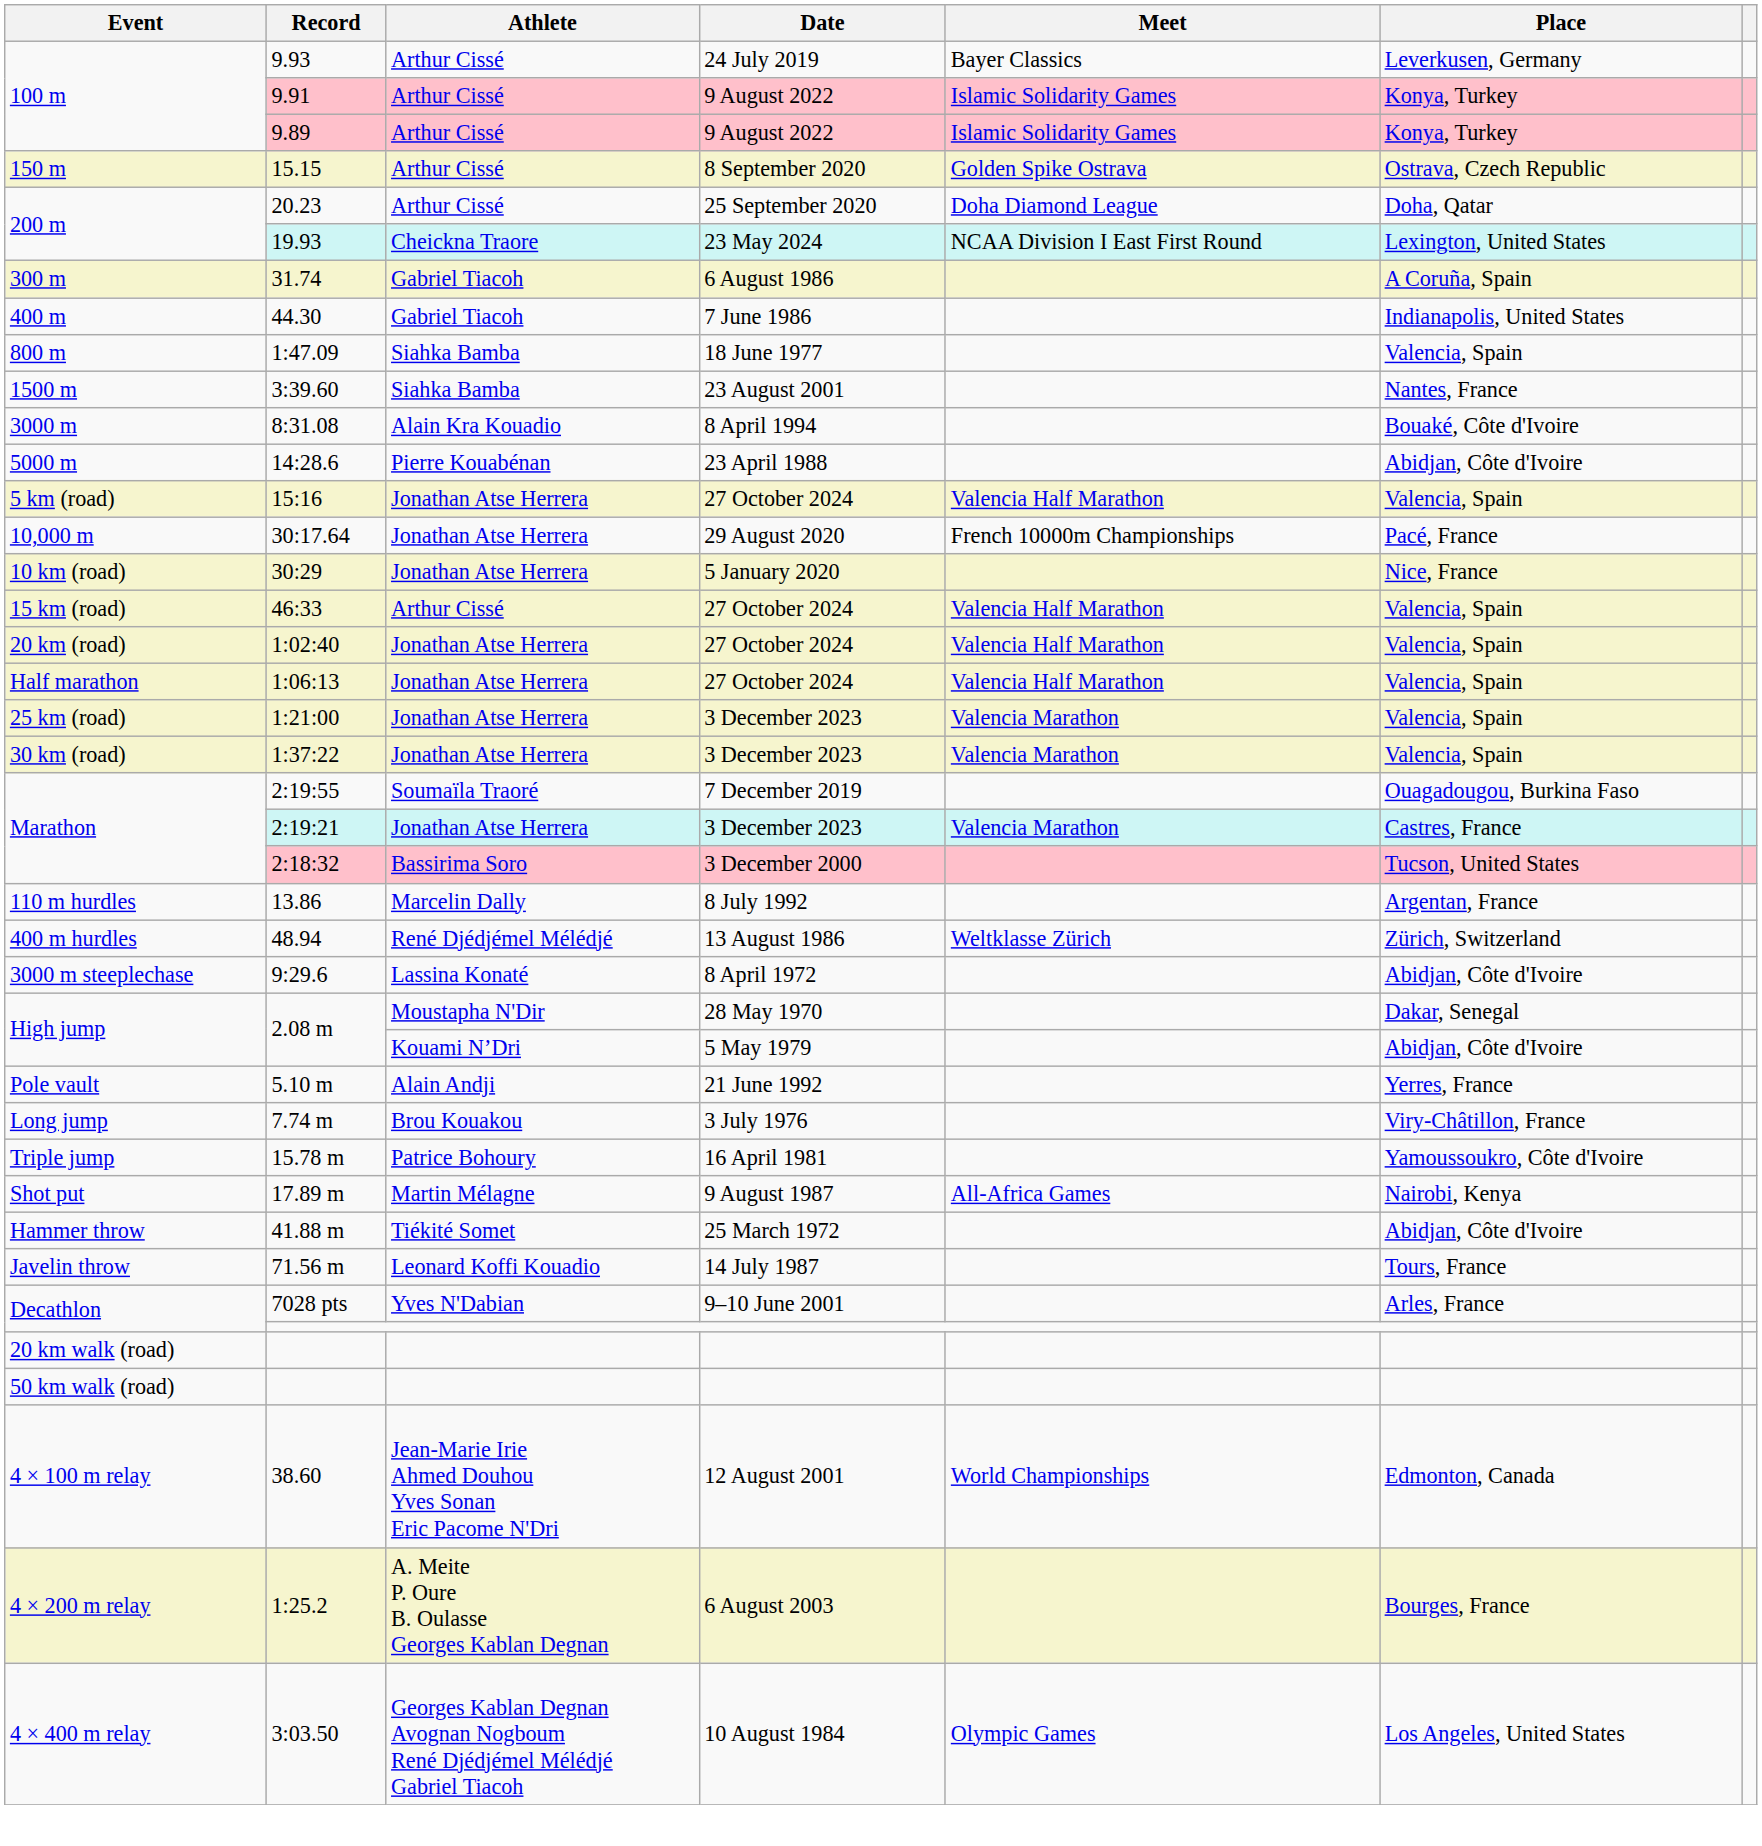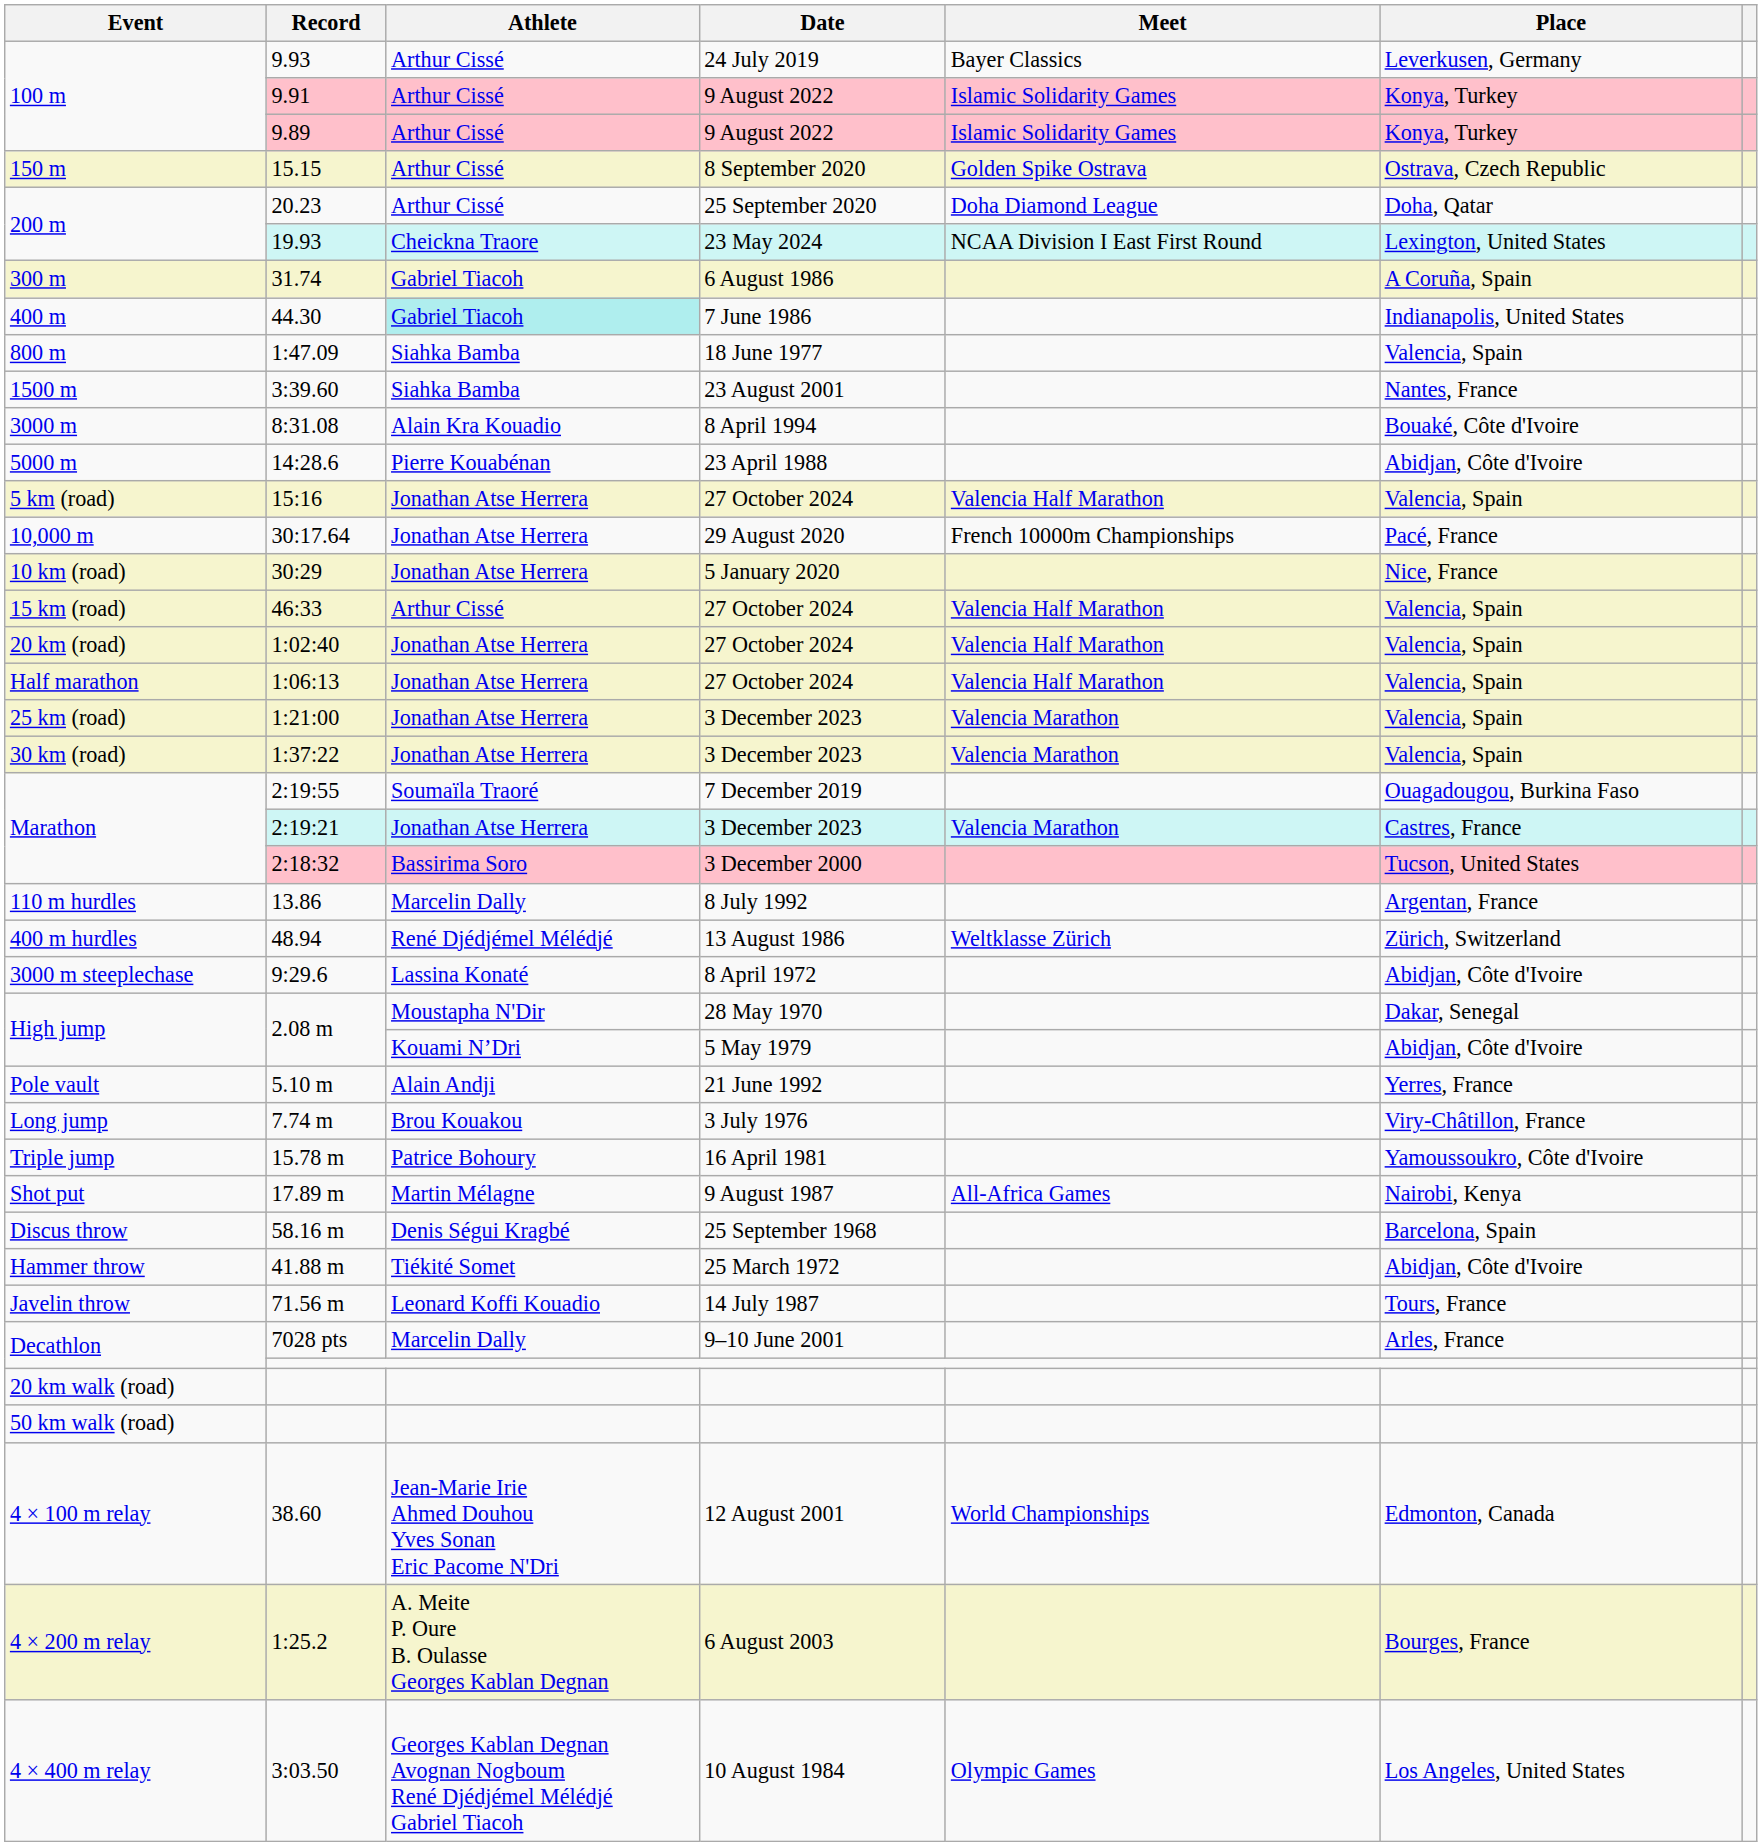(457, 315) no background -> (457, 315) paleturquoise background
+ row: (69, 1230)
(458, 1303) Yves N'Dabian -> (458, 1340) Marcelin Dally
